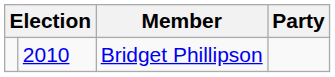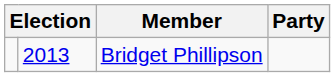(46, 54) 2010 -> (46, 54) 2013
